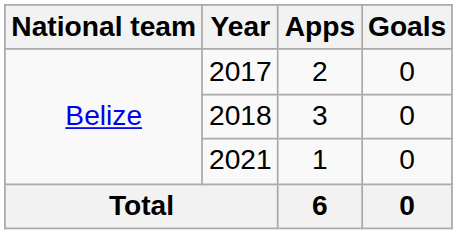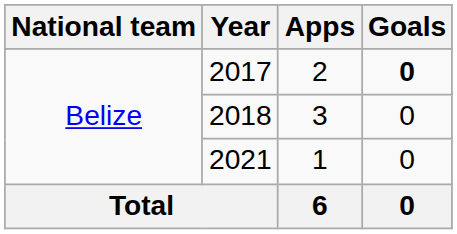(407, 71) normal -> (407, 71) bold
